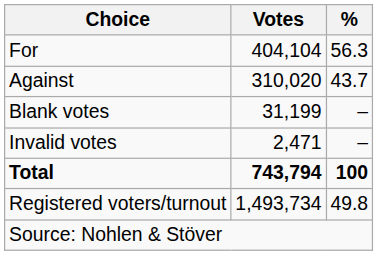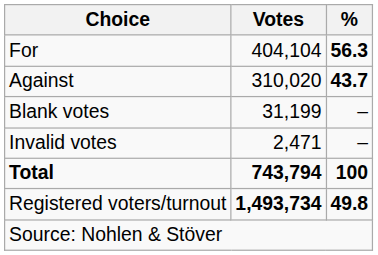(349, 50) normal -> (349, 50) bold
(349, 81) normal -> (349, 81) bold
(278, 204) normal -> (278, 204) bold
(349, 204) normal -> (349, 204) bold
